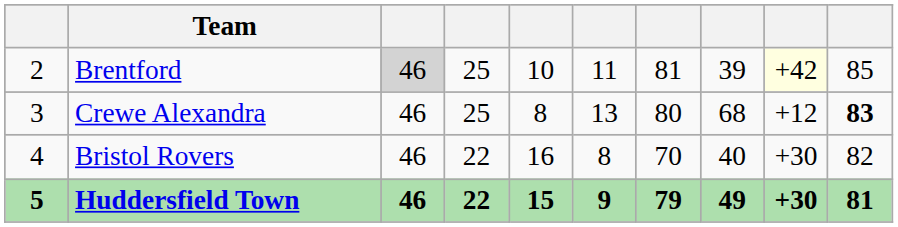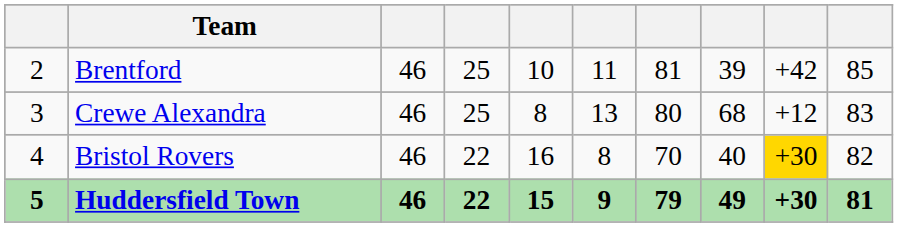(413, 69) lightgrey background -> (413, 69) no background
(796, 69) lightyellow background -> (796, 69) no background
(860, 112) bold -> (860, 112) normal
(796, 156) no background -> (796, 156) gold background
